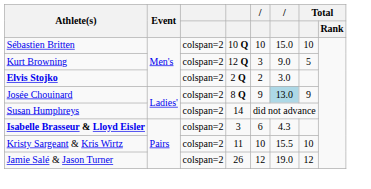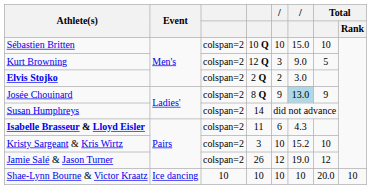(238, 127) 3 -> (259, 127) 11
(238, 144) 11 -> (259, 144) 3
(284, 144) 15.5 -> (300, 144) 15.2
+ row: (77, 176)
